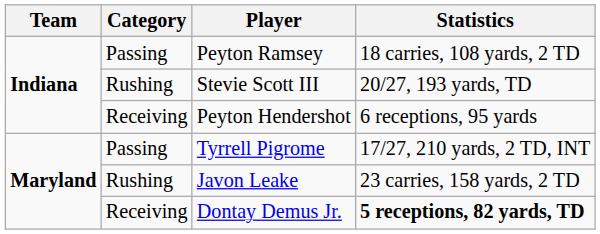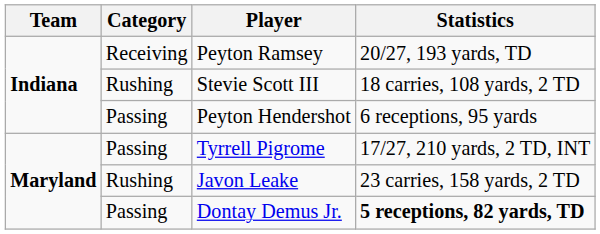(137, 52) Passing -> (147, 52) Receiving
(470, 52) 18 carries, 108 yards, 2 TD -> (446, 52) 20/27, 193 yards, TD
(446, 84) 20/27, 193 yards, TD -> (470, 84) 18 carries, 108 yards, 2 TD
(147, 116) Receiving -> (137, 116) Passing
(147, 212) Receiving -> (137, 212) Passing
